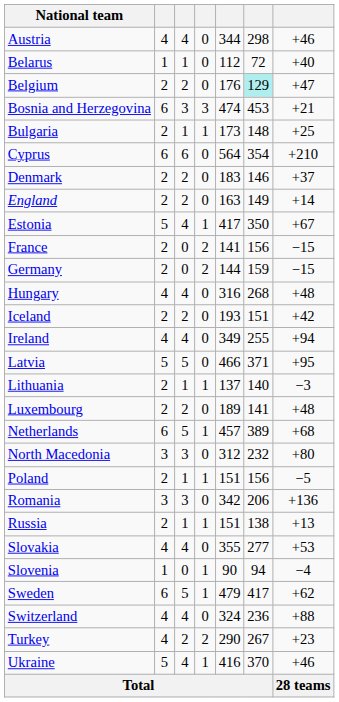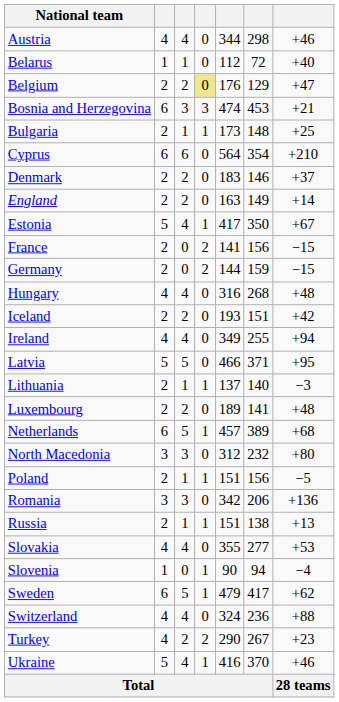(205, 85) no background -> (205, 85) khaki background
(258, 85) paleturquoise background -> (258, 85) no background
